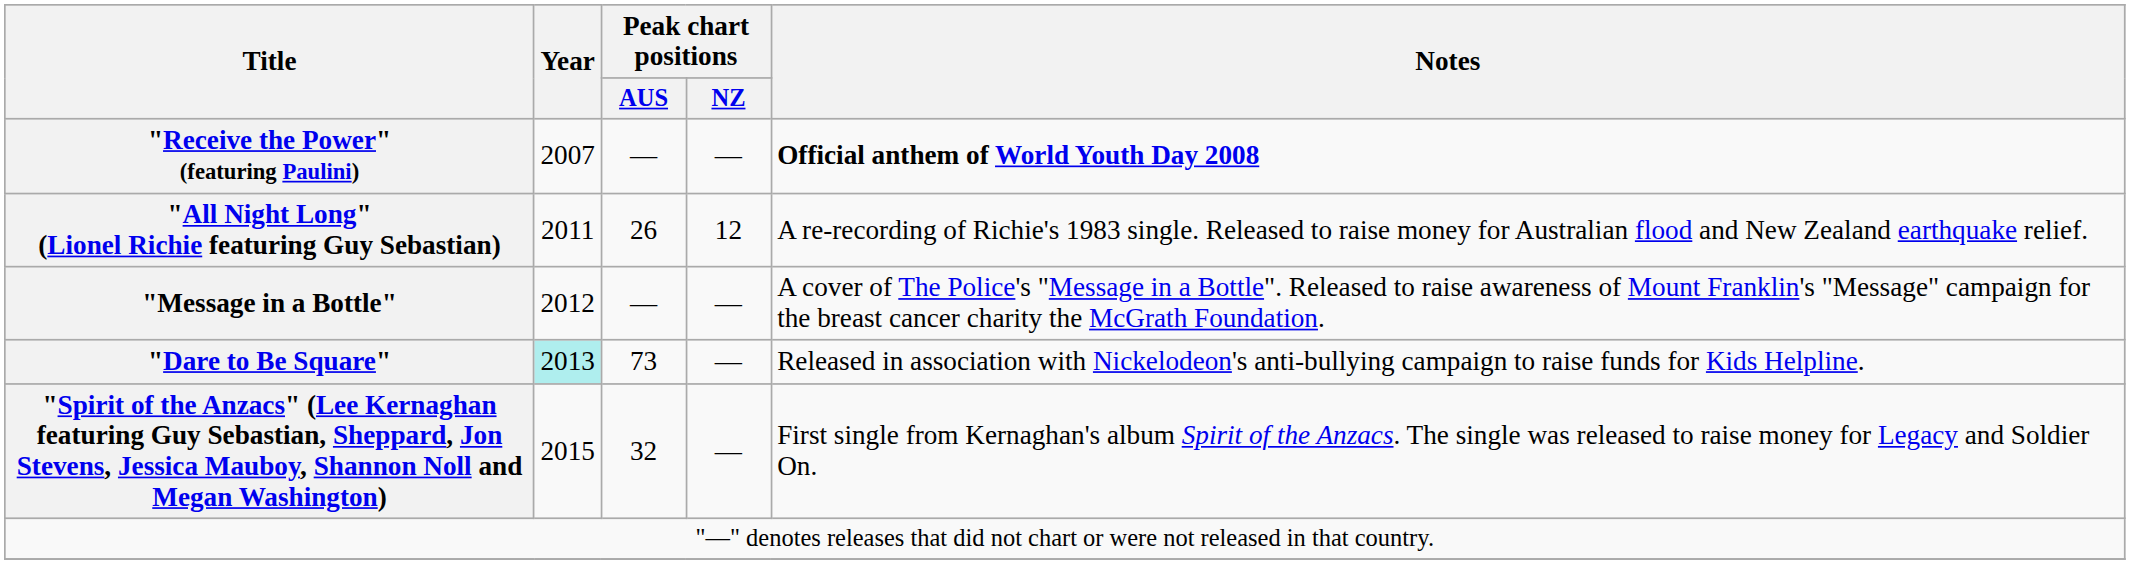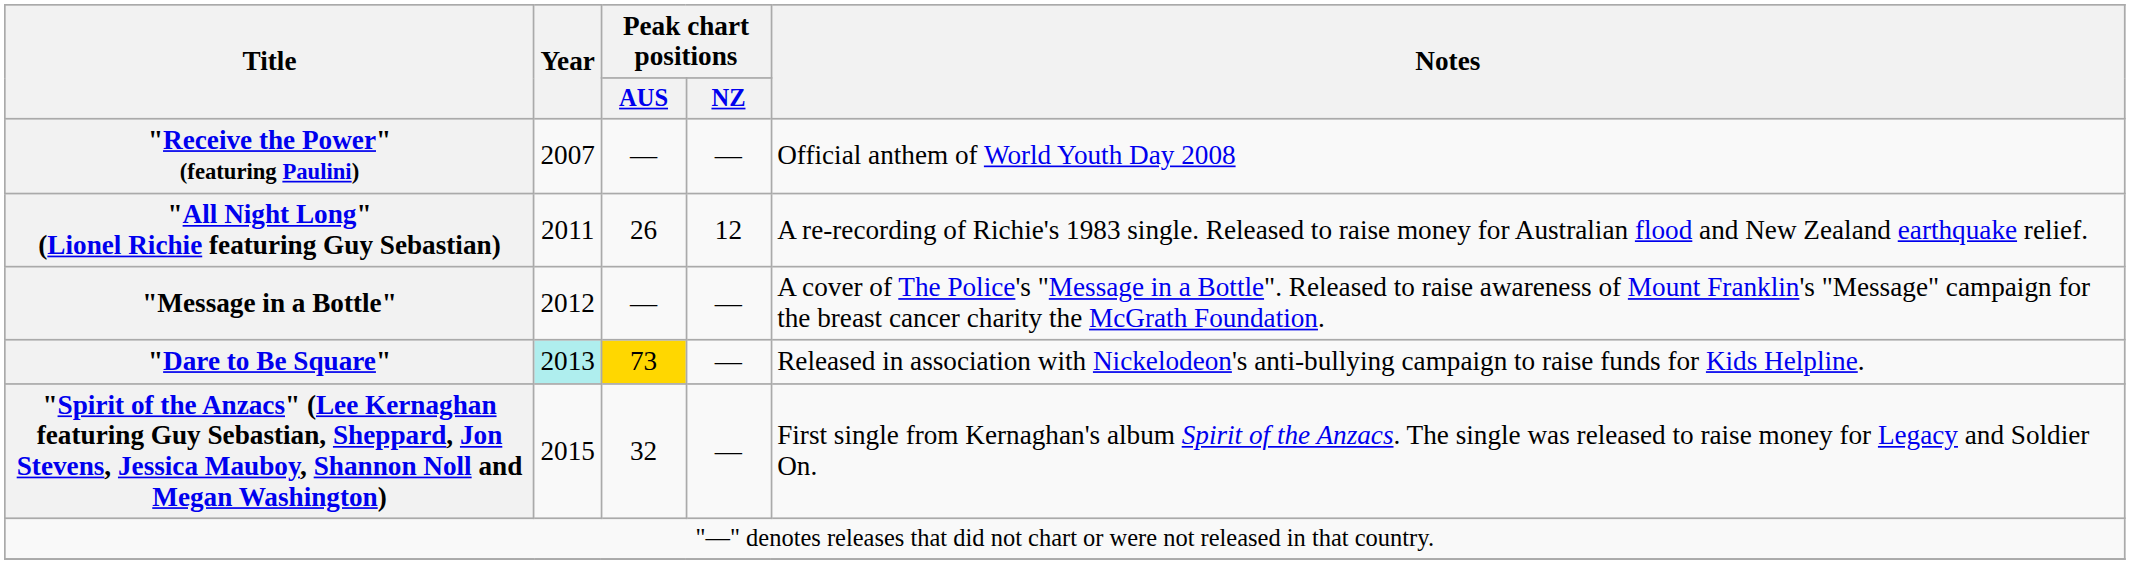(1018, 155) bold -> (1006, 155) normal
(644, 361) no background -> (644, 361) gold background
